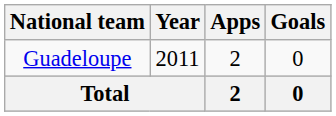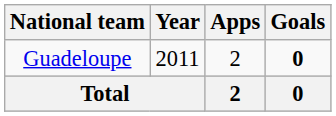(298, 57) normal -> (298, 57) bold
